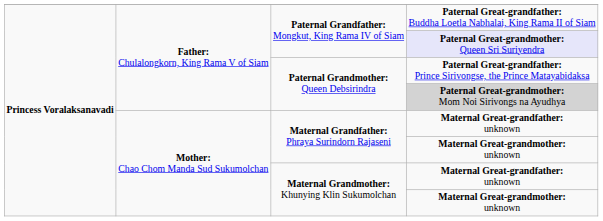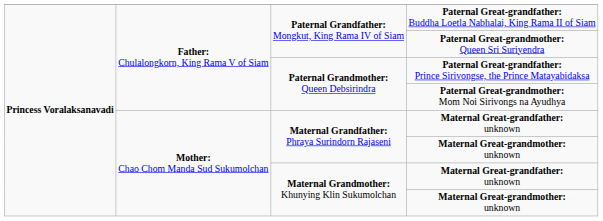(502, 44) lavender background -> (502, 44) no background
(502, 97) lightgrey background -> (502, 97) no background
